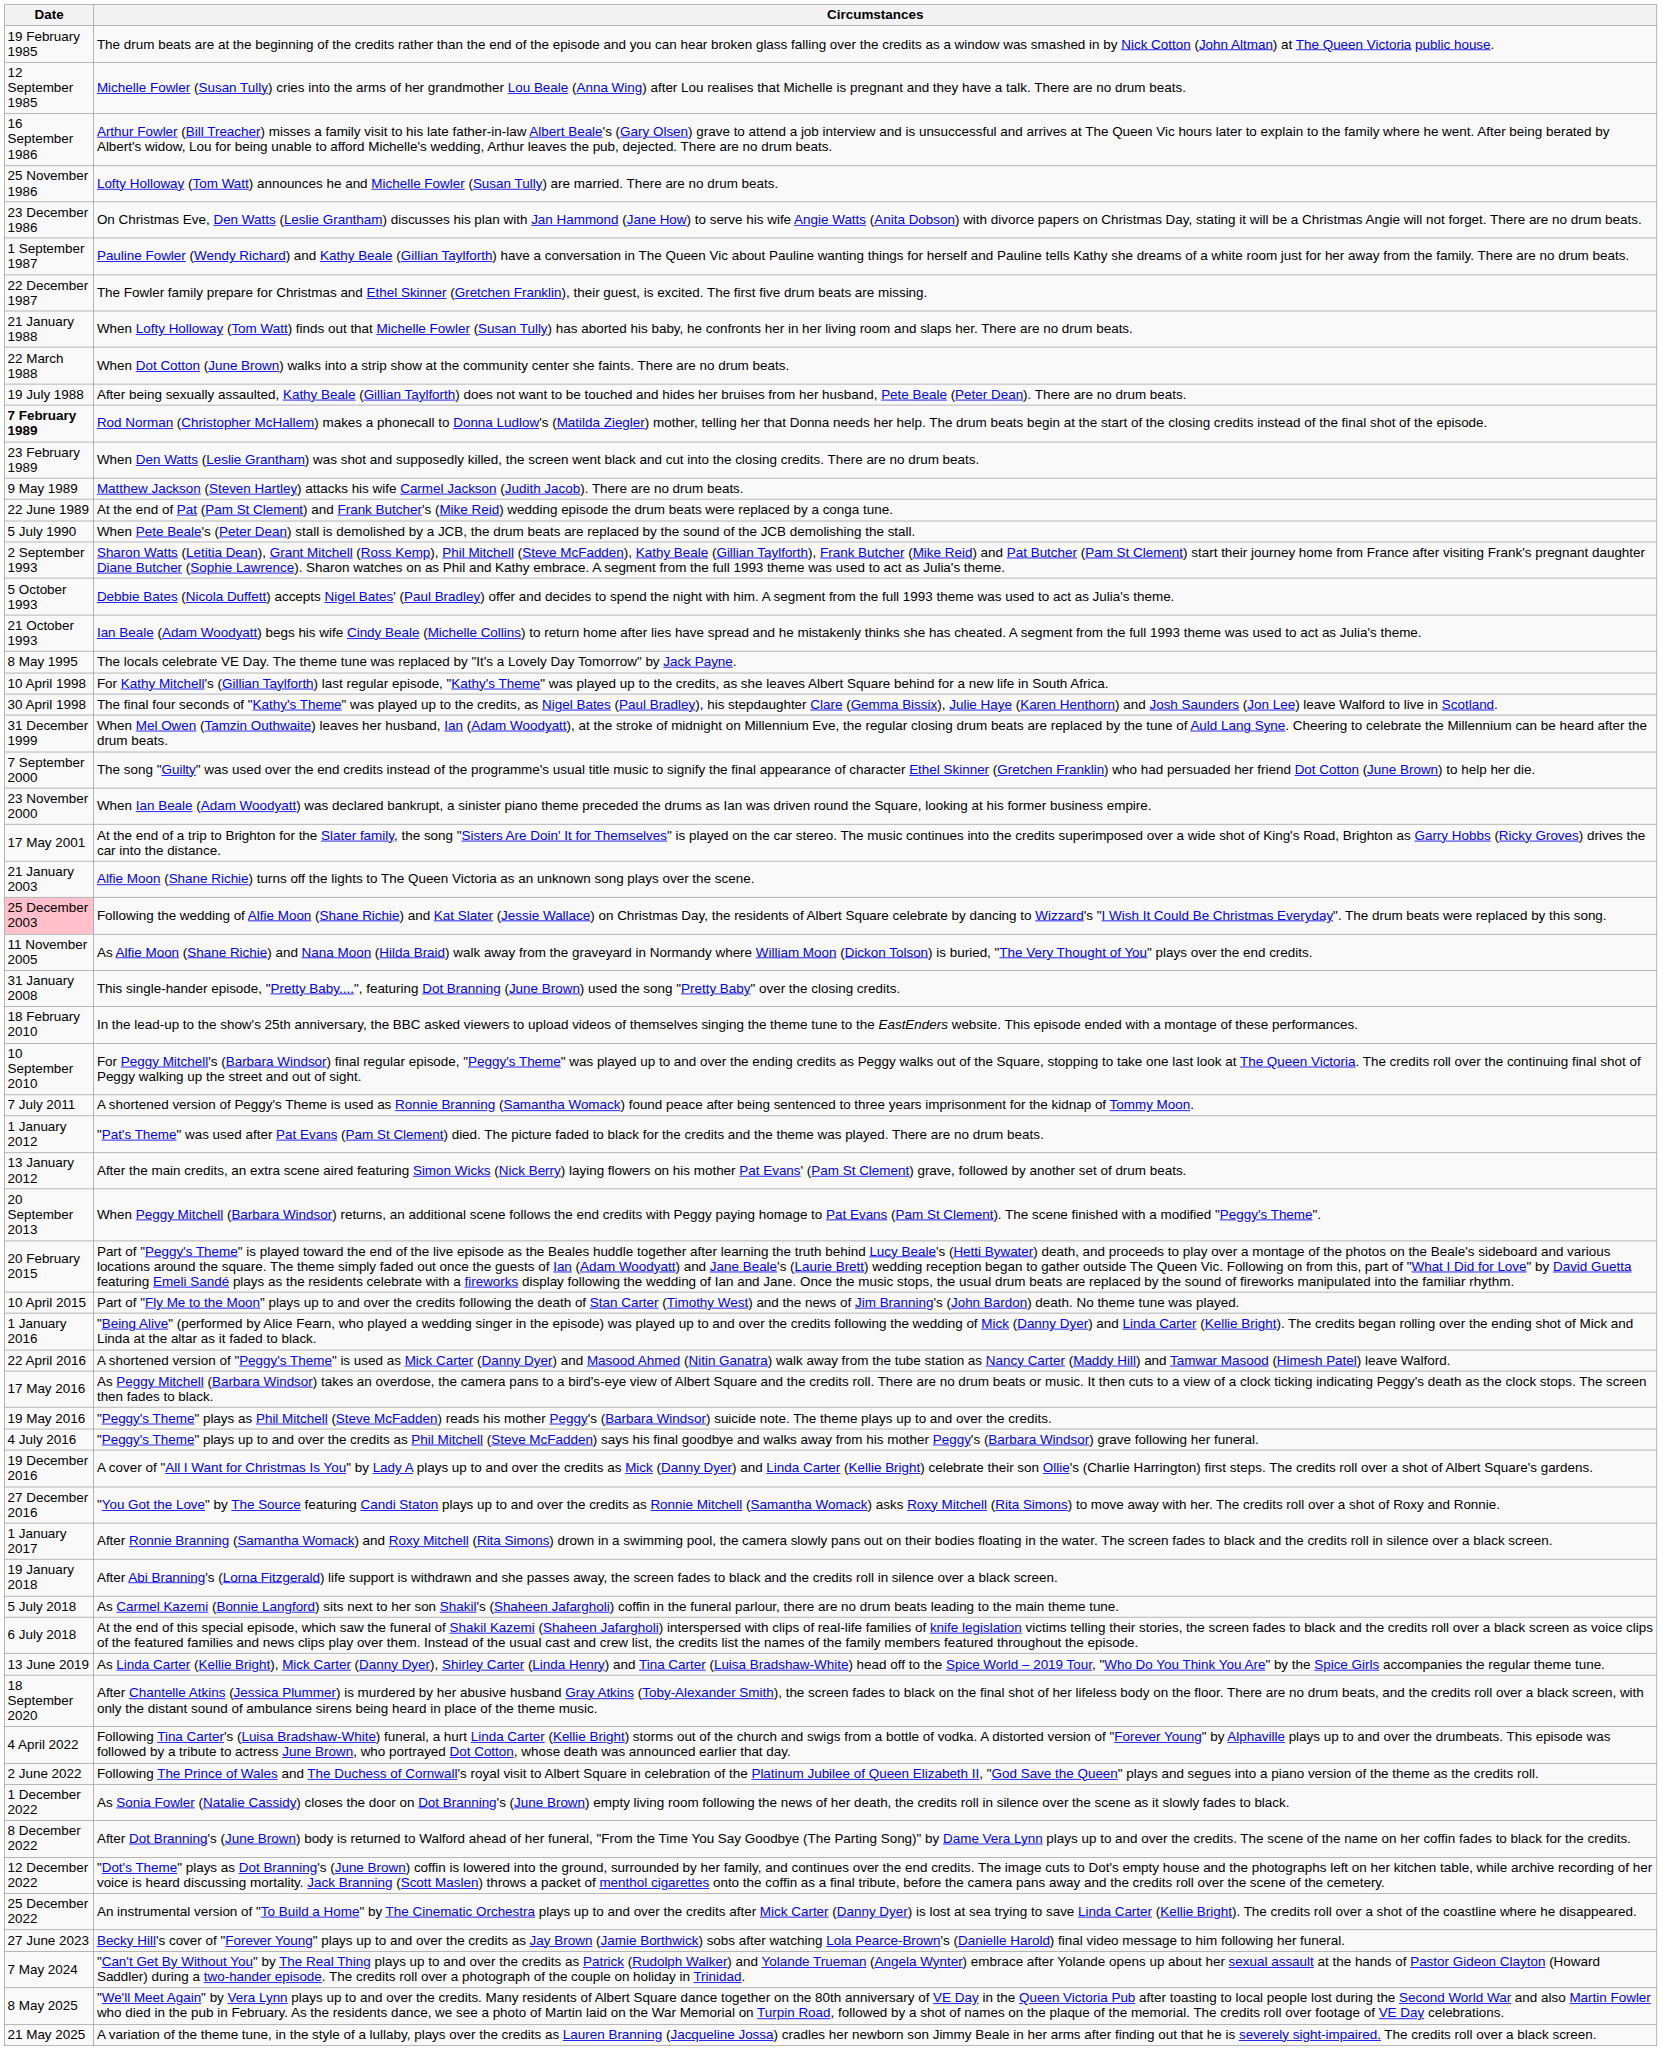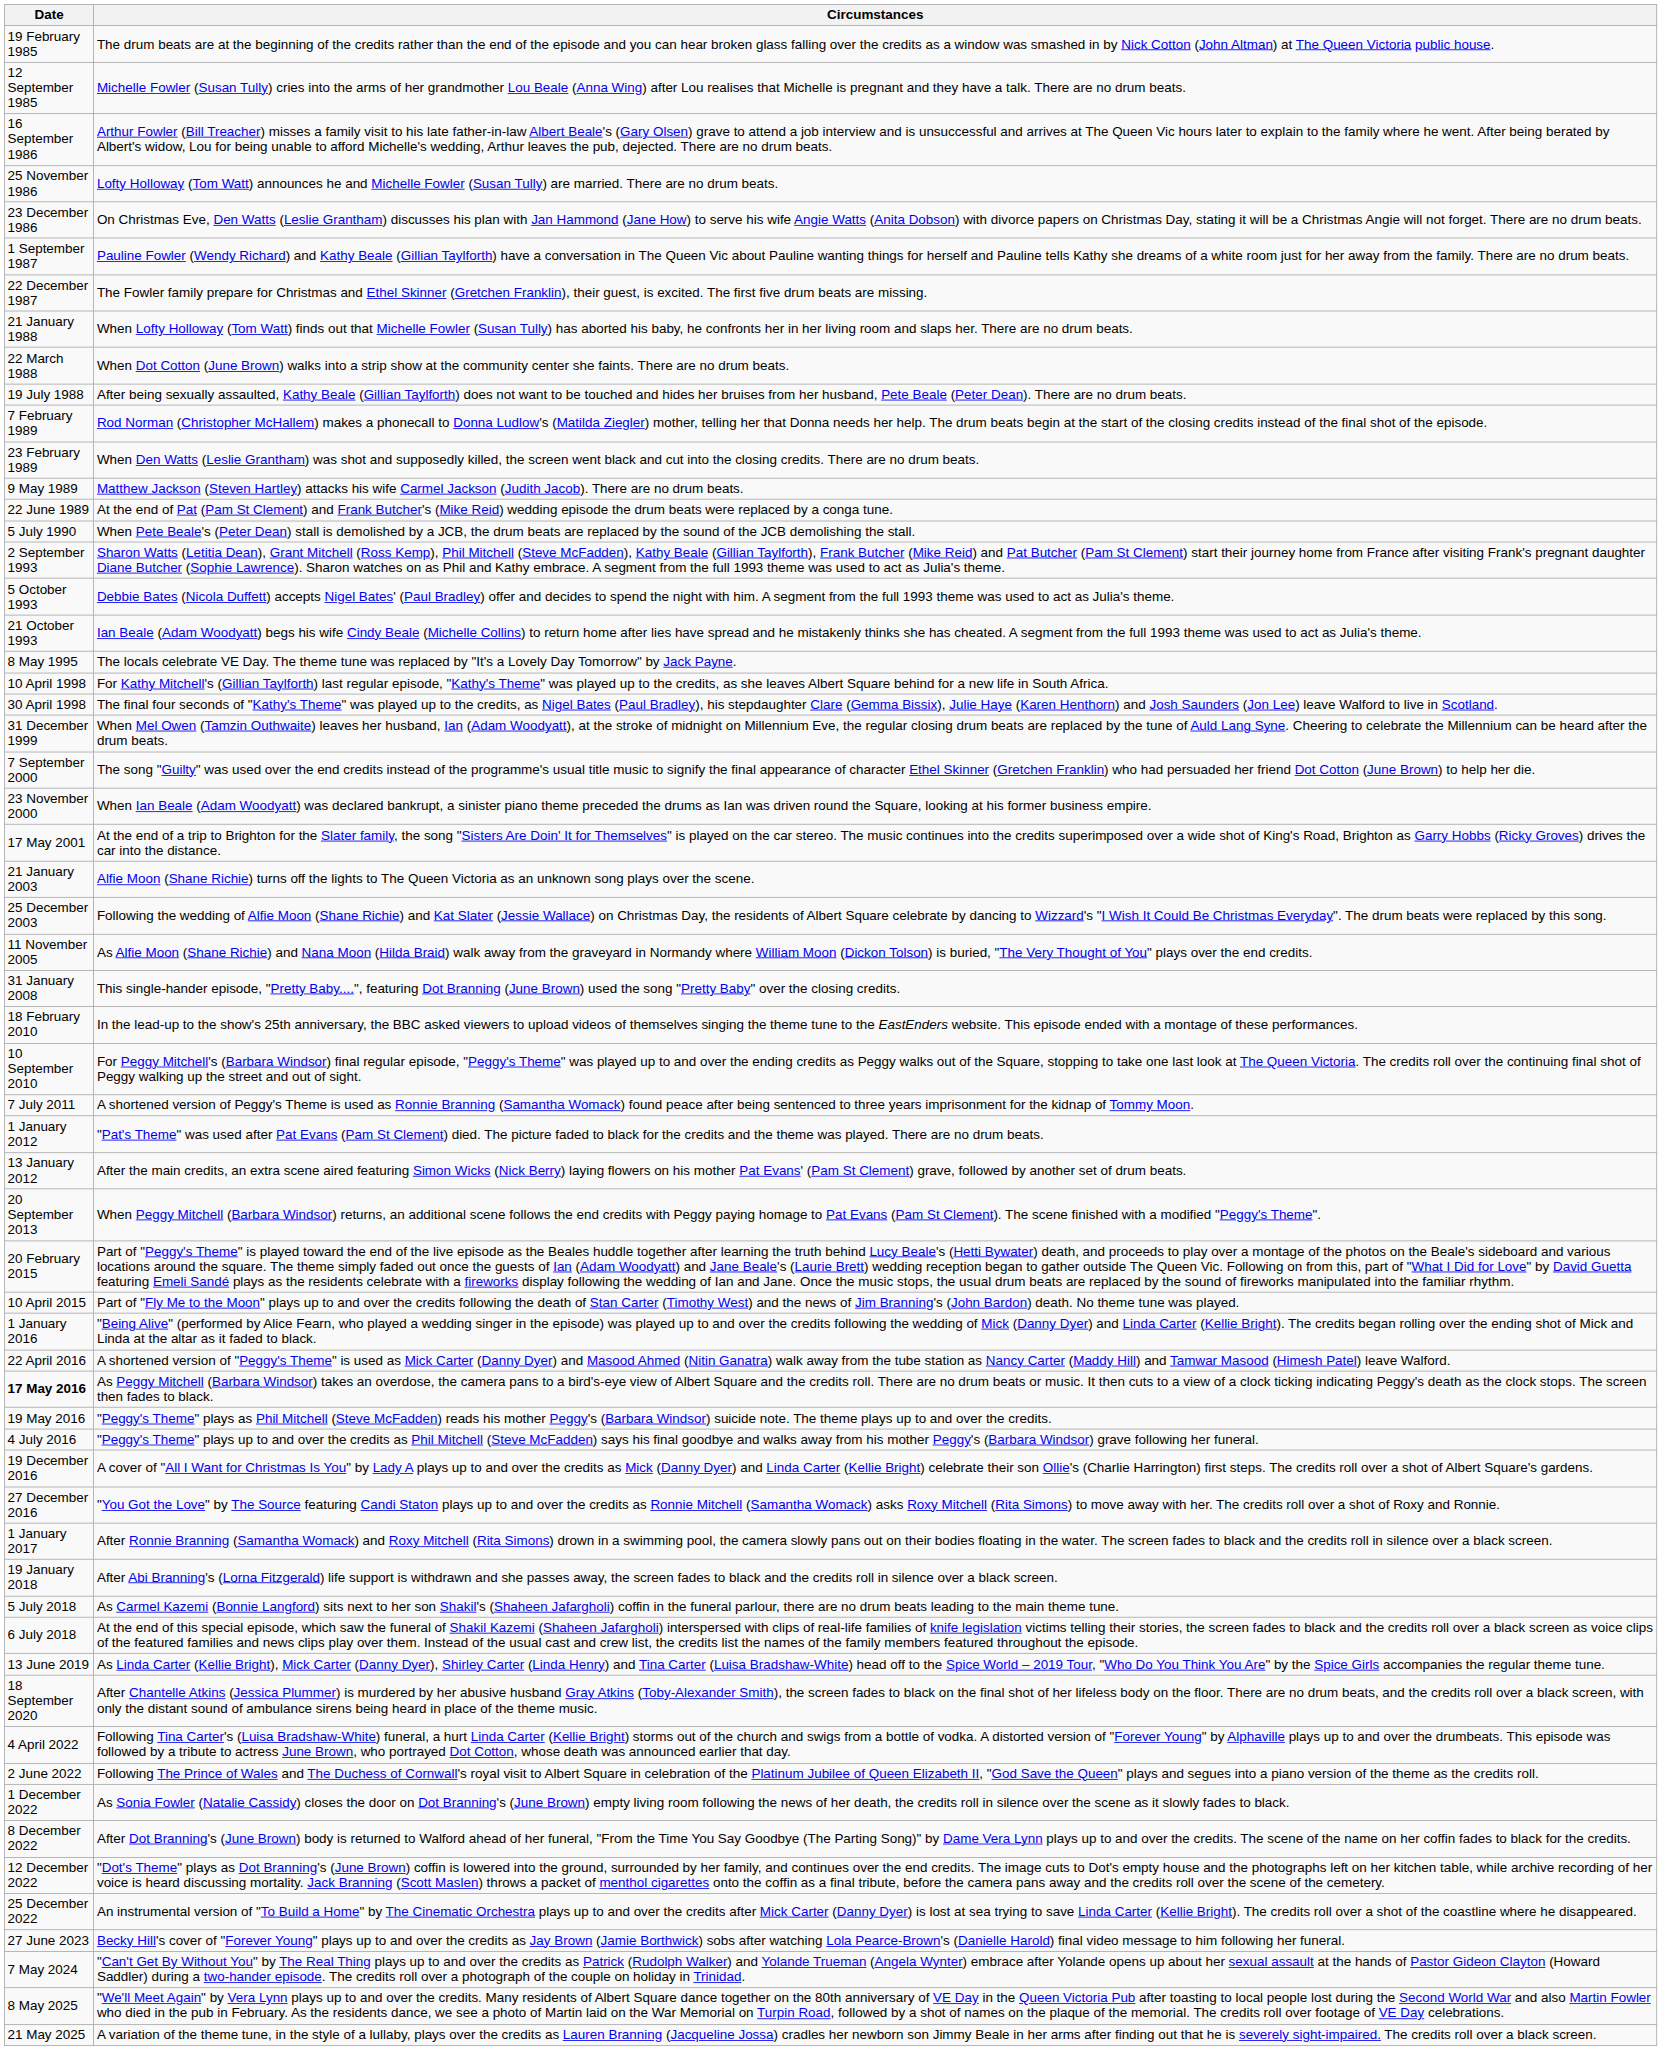(42, 423) bold -> (40, 423) normal
(48, 915) pink background -> (48, 915) no background
(46, 1389) normal -> (47, 1389) bold
